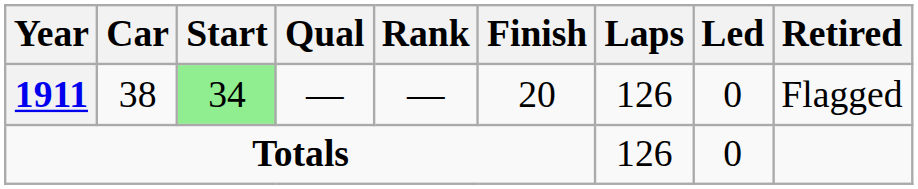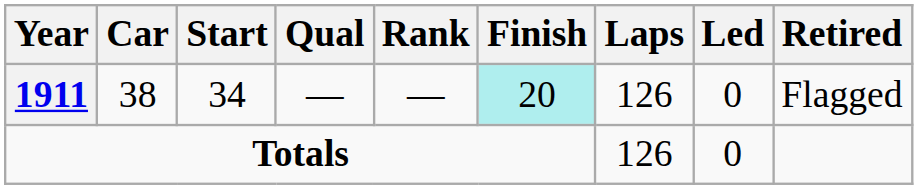(227, 93) lightgreen background -> (227, 93) no background
(537, 93) no background -> (537, 93) paleturquoise background
